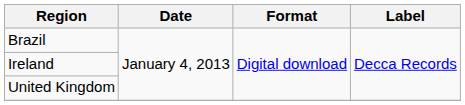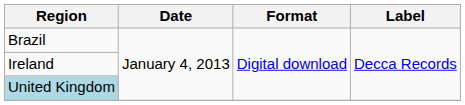(61, 87) no background -> (61, 87) lightblue background
